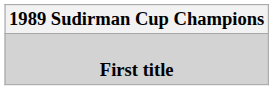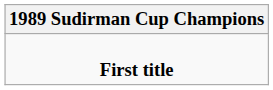(137, 69) lightgrey background -> (137, 69) no background
